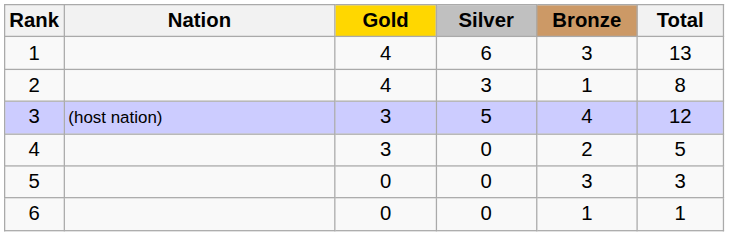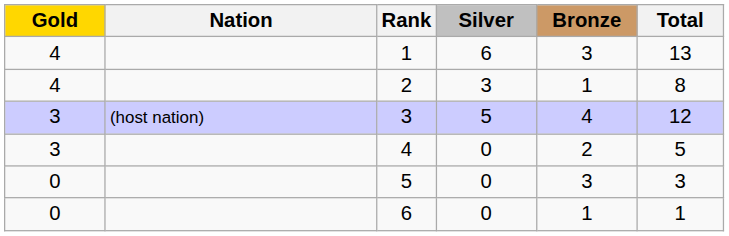columns swapped: (34, 20) <-> (386, 20)
